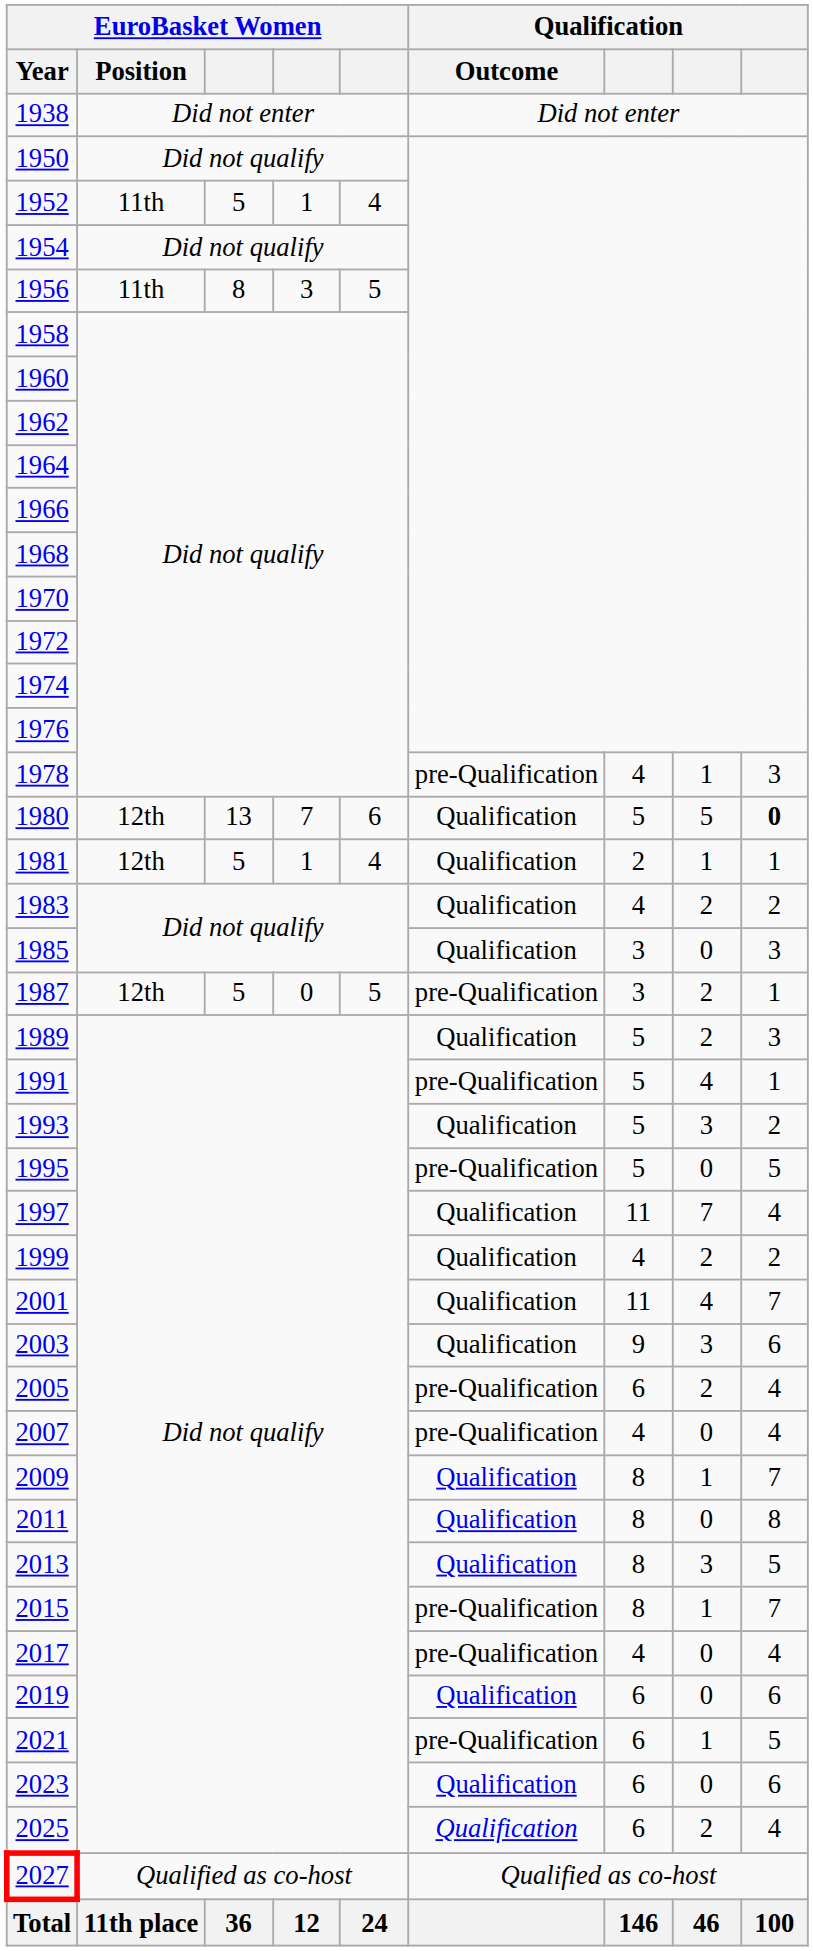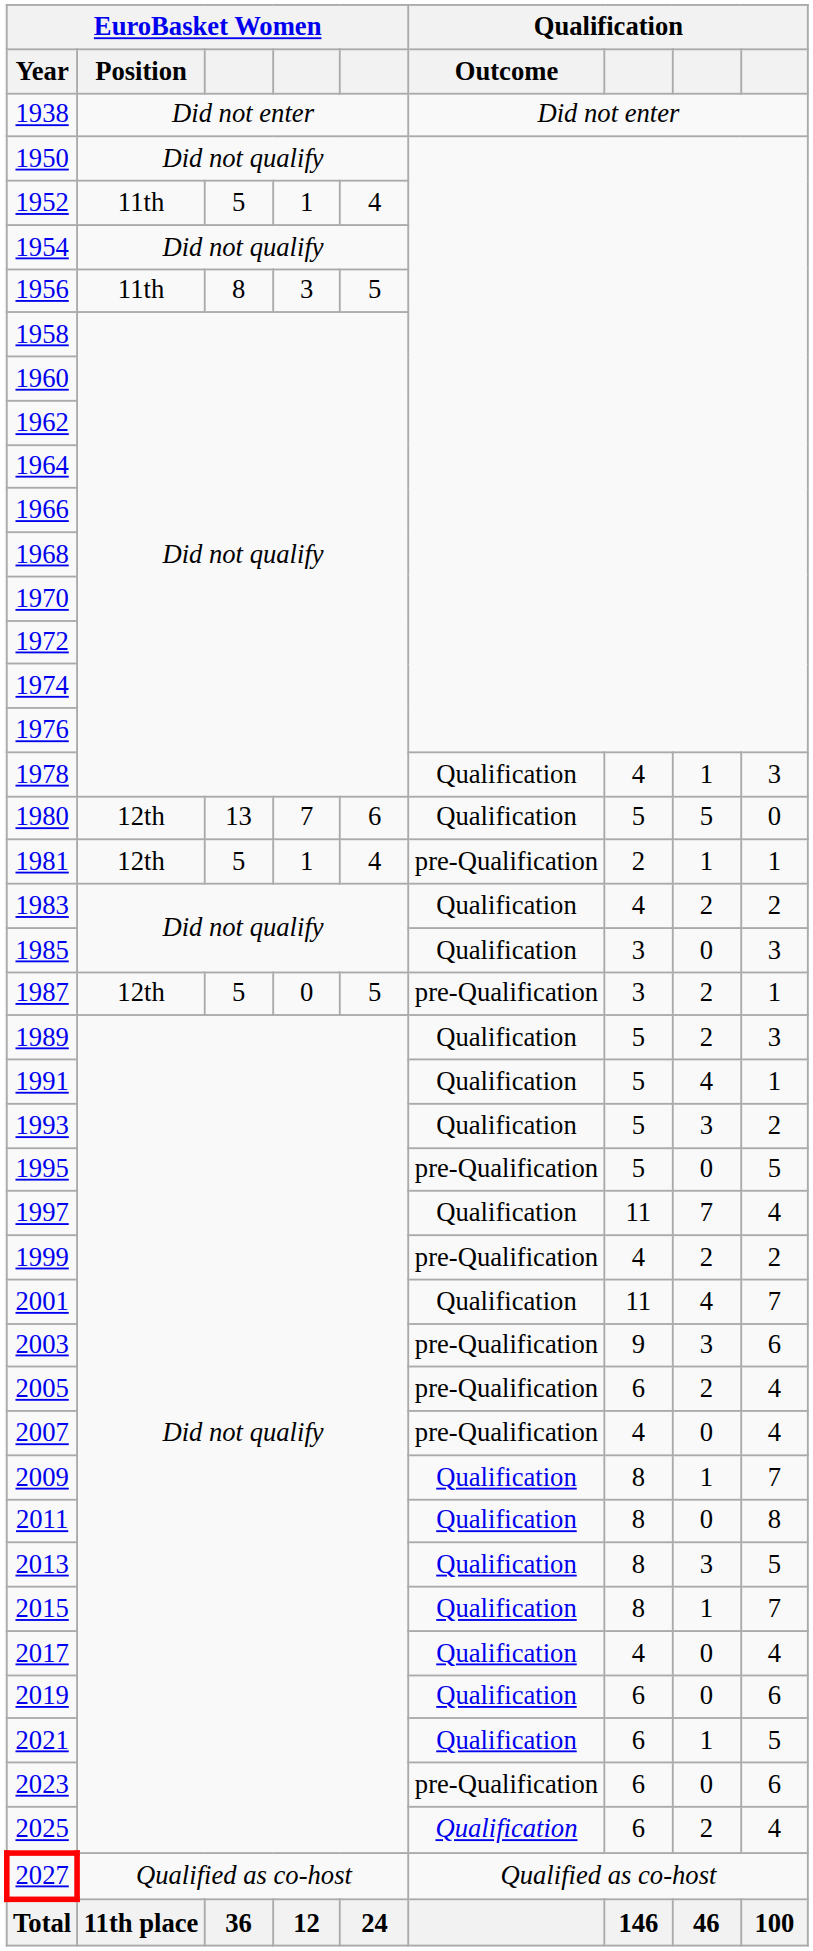(506, 773) pre-Qualification -> (506, 773) Qualification
(774, 817) bold -> (774, 817) normal
(506, 861) Qualification -> (506, 861) pre-Qualification
(506, 1081) pre-Qualification -> (506, 1081) Qualification
(506, 1257) Qualification -> (506, 1257) pre-Qualification
(506, 1344) Qualification -> (506, 1344) pre-Qualification
(506, 1608) pre-Qualification -> (506, 1608) Qualification
(506, 1652) pre-Qualification -> (506, 1652) Qualification
(506, 1740) pre-Qualification -> (506, 1740) Qualification
(506, 1784) Qualification -> (506, 1784) pre-Qualification
